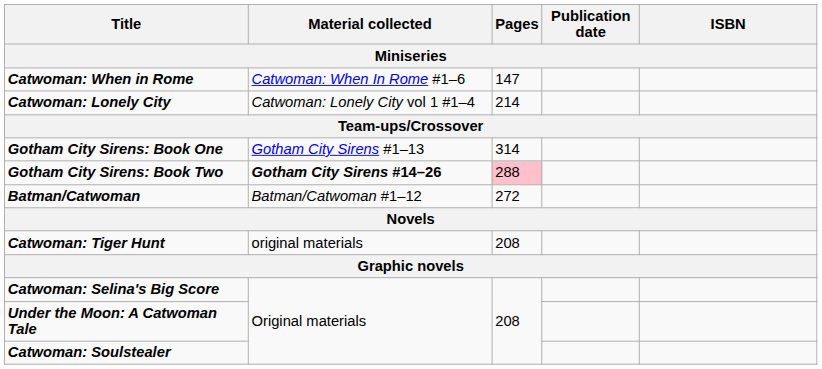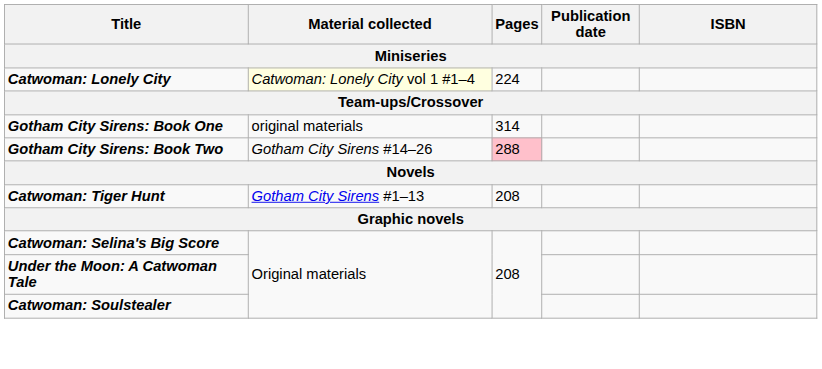- row: (101, 79)
(363, 102) no background -> (363, 79) lightyellow background
(508, 102) 214 -> (508, 79) 224
(338, 149) Gotham City Sirens #1–13 -> (307, 126) original materials
(346, 172) bold -> (342, 149) normal
- row: (74, 196)
(307, 242) original materials -> (338, 196) Gotham City Sirens #1–13
